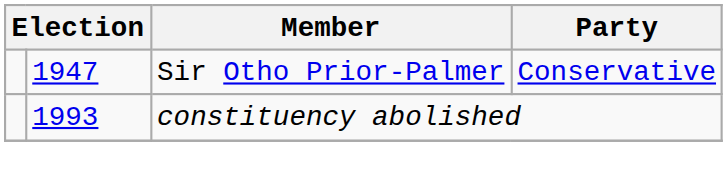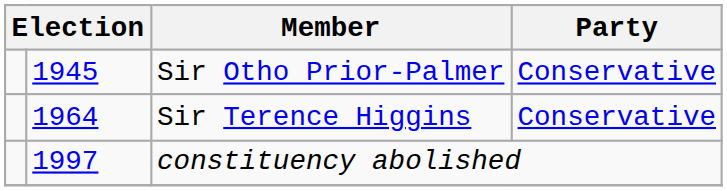(65, 72) 1947 -> (65, 72) 1945
+ row: (314, 117)
(65, 117) 1993 -> (65, 162) 1997
